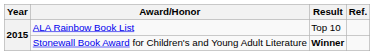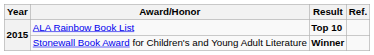(326, 27) normal -> (327, 27) bold
